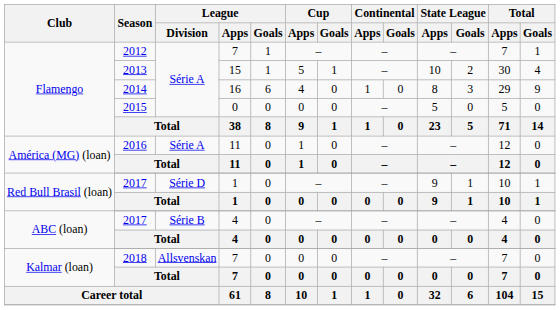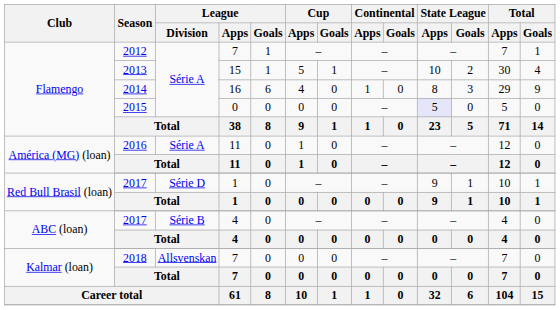(435, 107) no background -> (435, 107) lavender background
